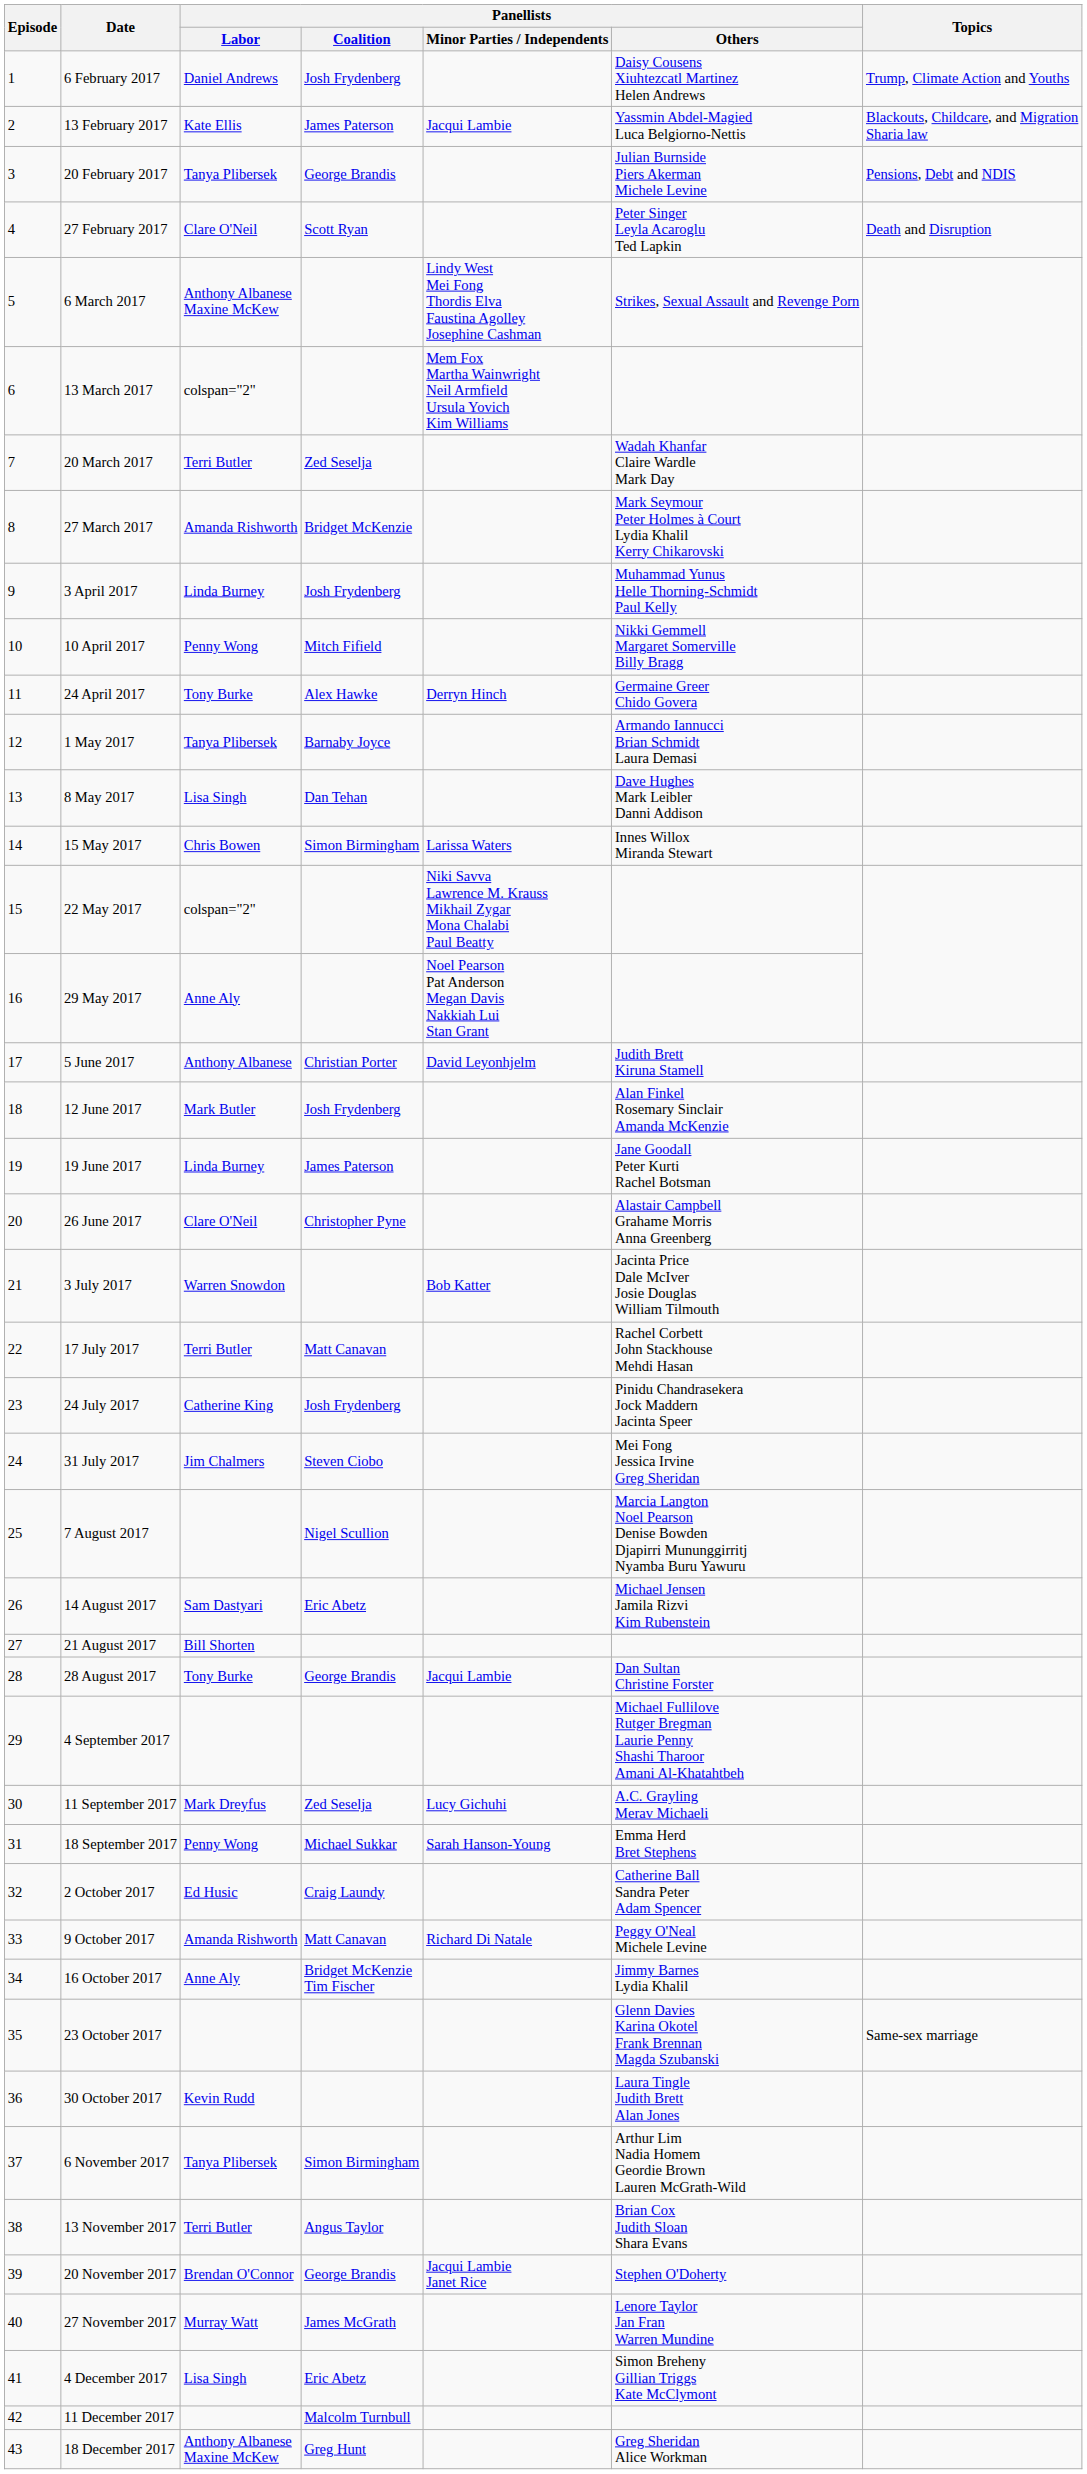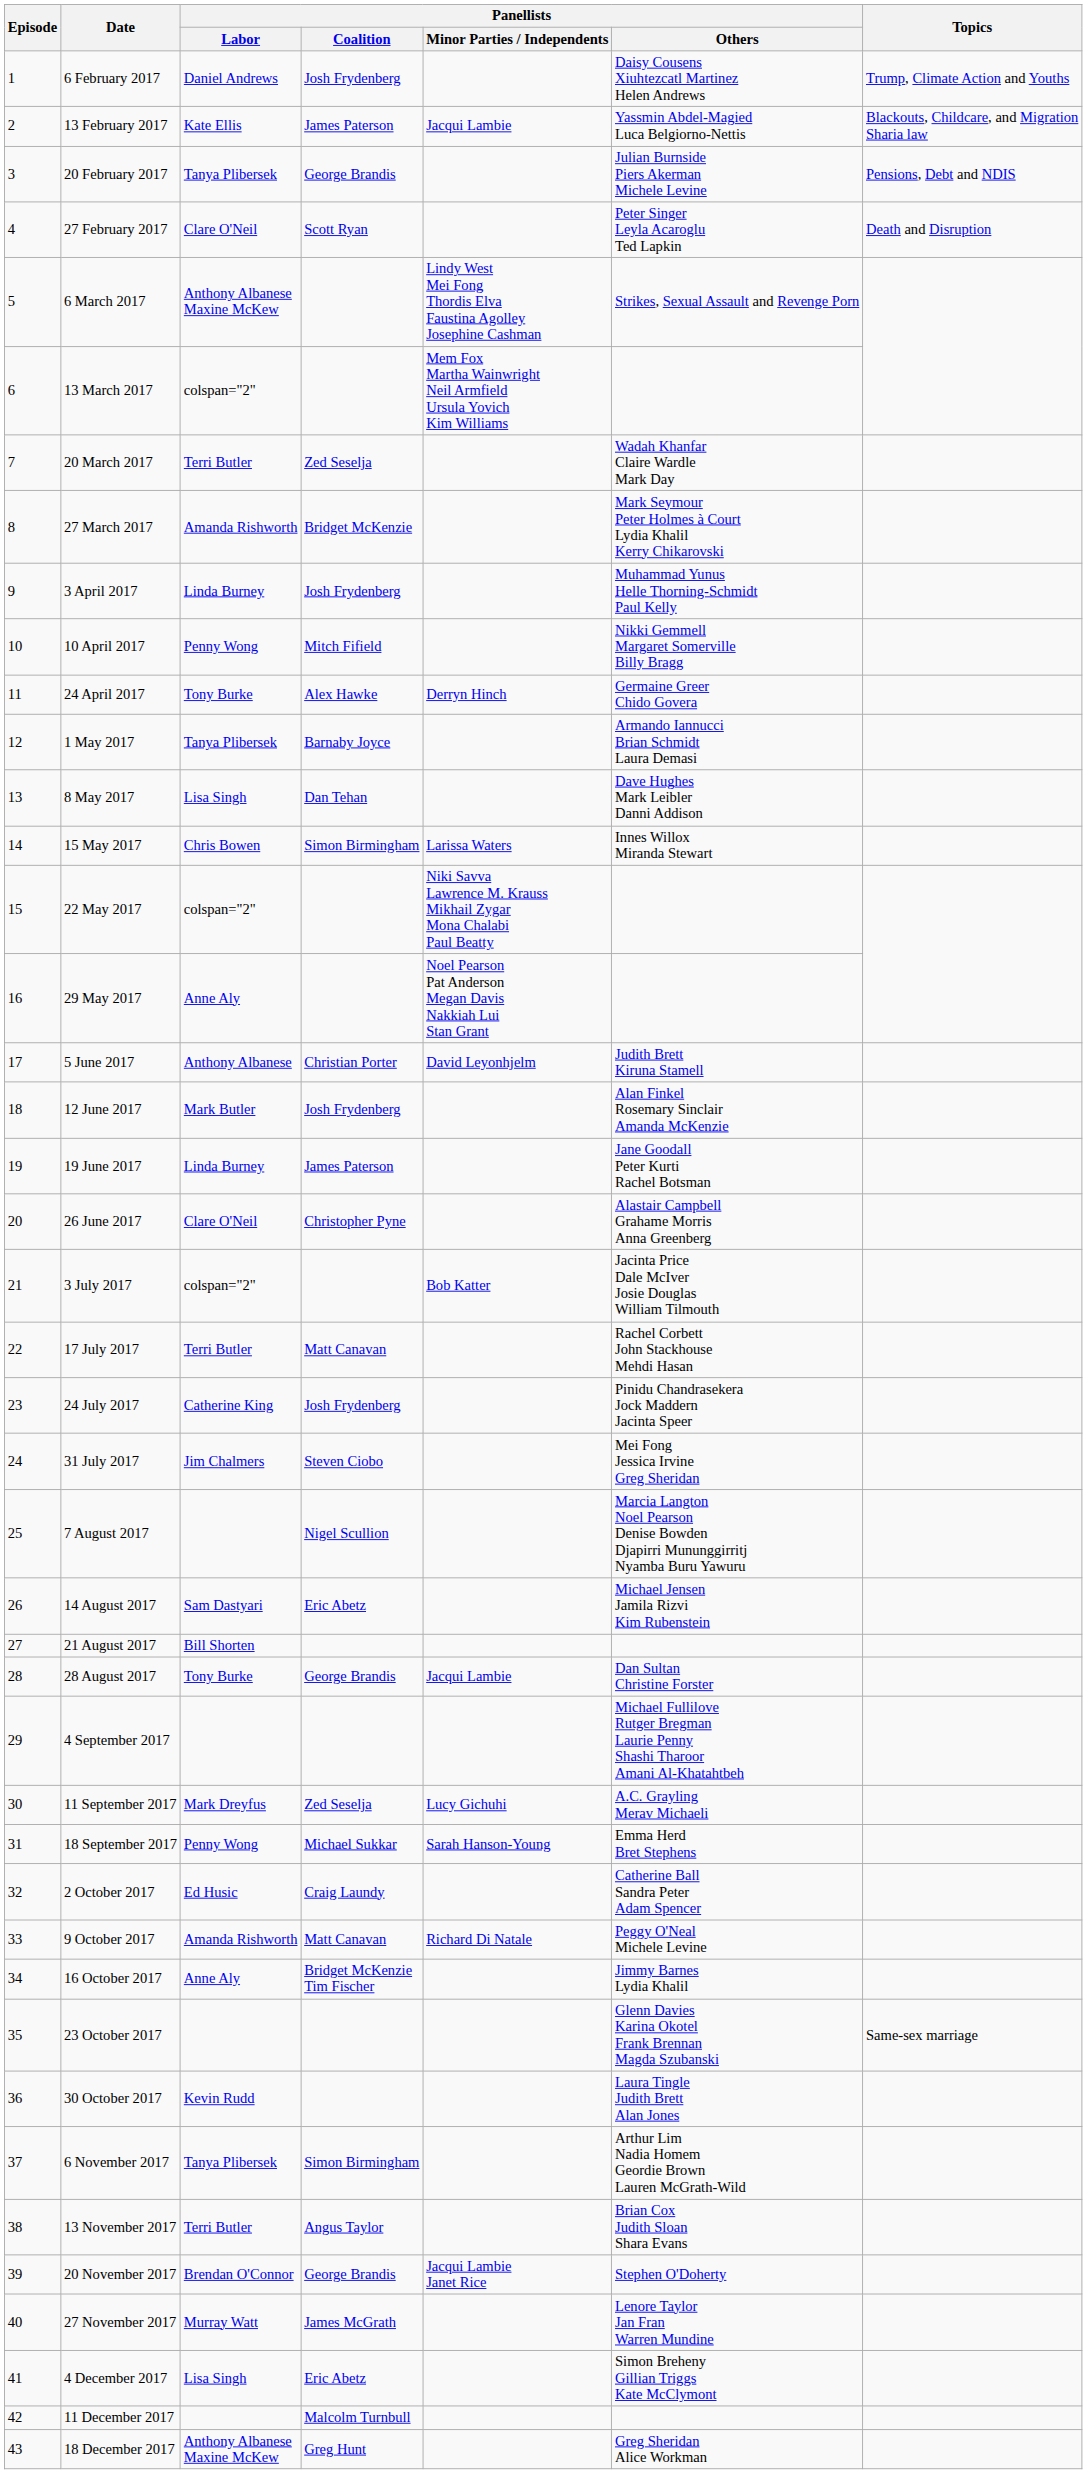(234, 1285) Warren Snowdon -> (220, 1285) colspan="2"
